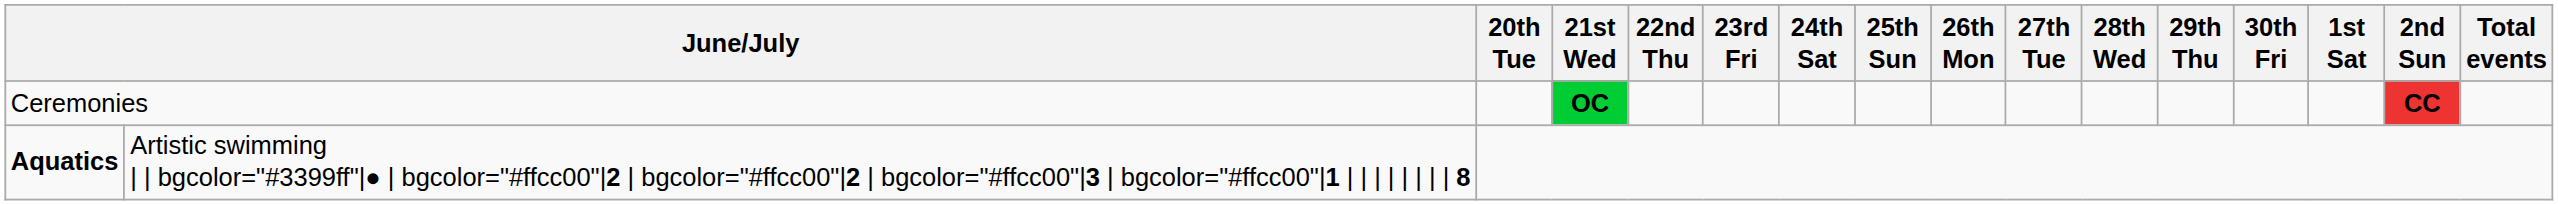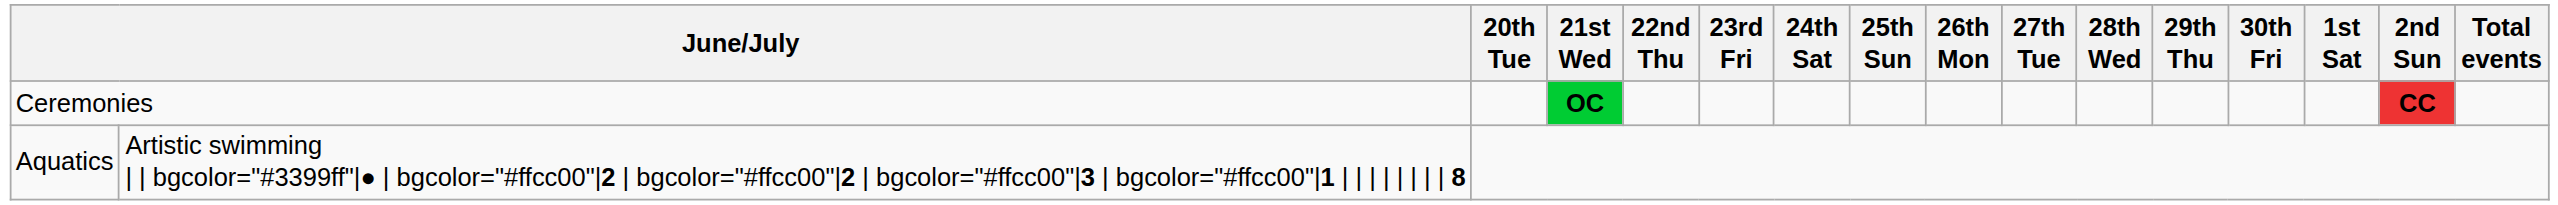(65, 162) bold -> (65, 162) normal
